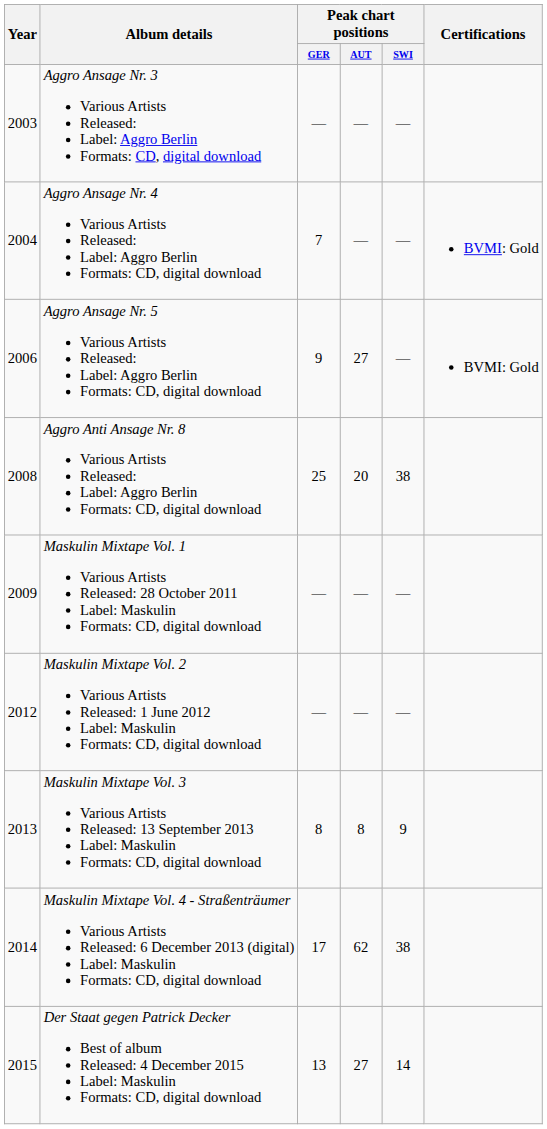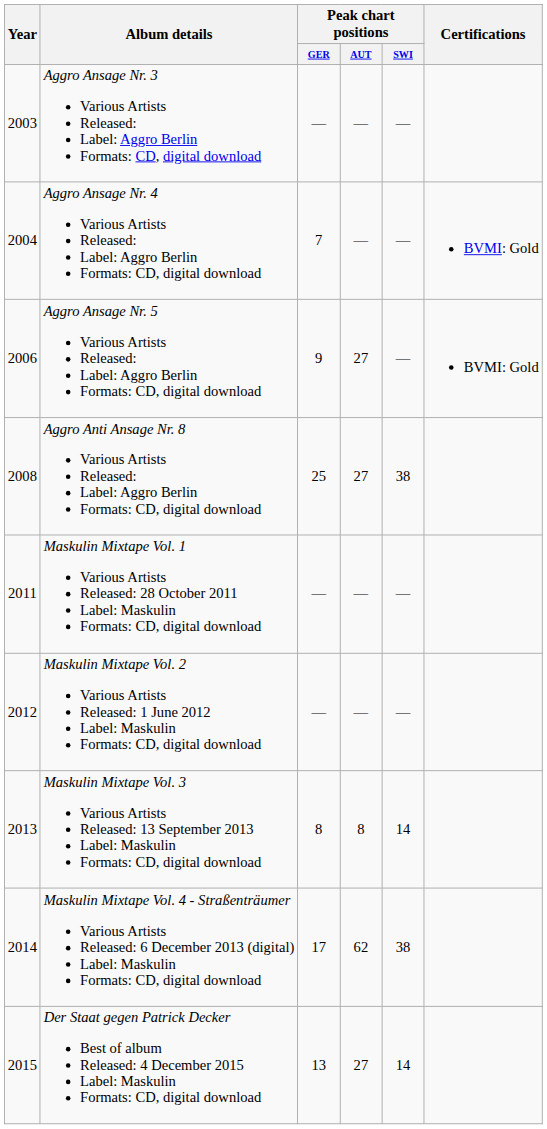(361, 476) 20 -> (361, 476) 27
(22, 594) 2009 -> (22, 594) 2011
(403, 829) 9 -> (403, 829) 14
